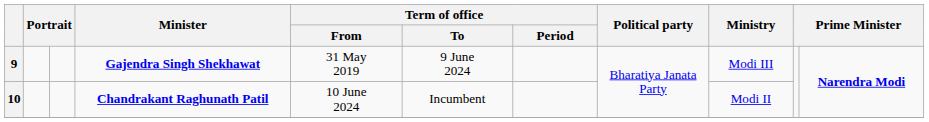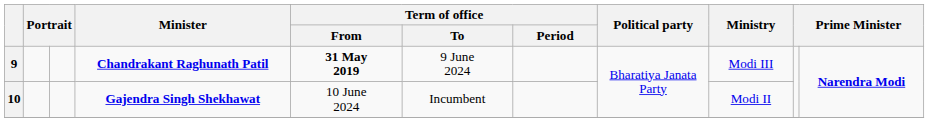(183, 63) Gajendra Singh Shekhawat -> (183, 63) Chandrakant Raghunath Patil
(346, 63) normal -> (346, 63) bold
(183, 99) Chandrakant Raghunath Patil -> (183, 99) Gajendra Singh Shekhawat
